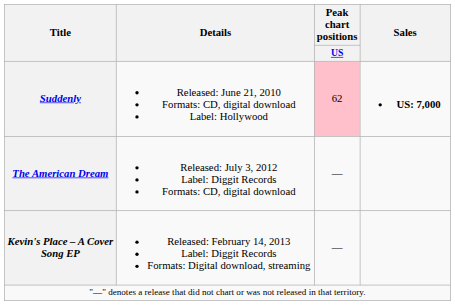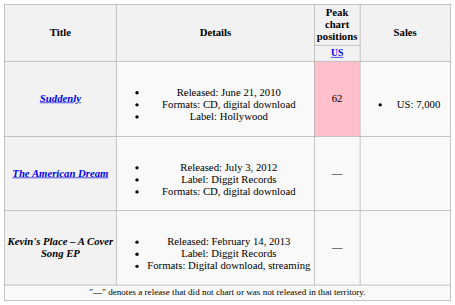(405, 105) bold -> (405, 105) normal
